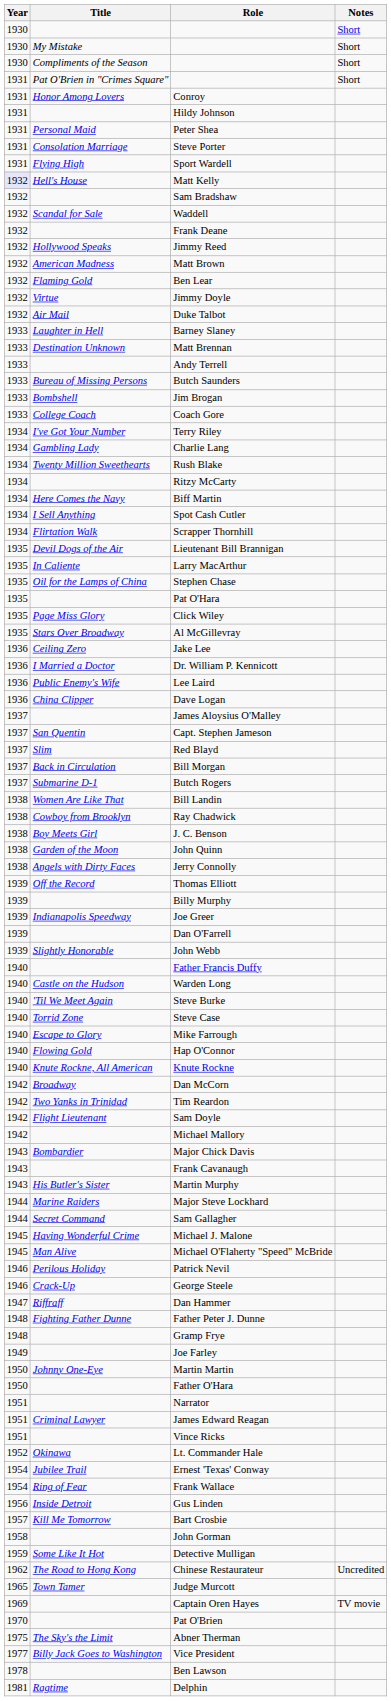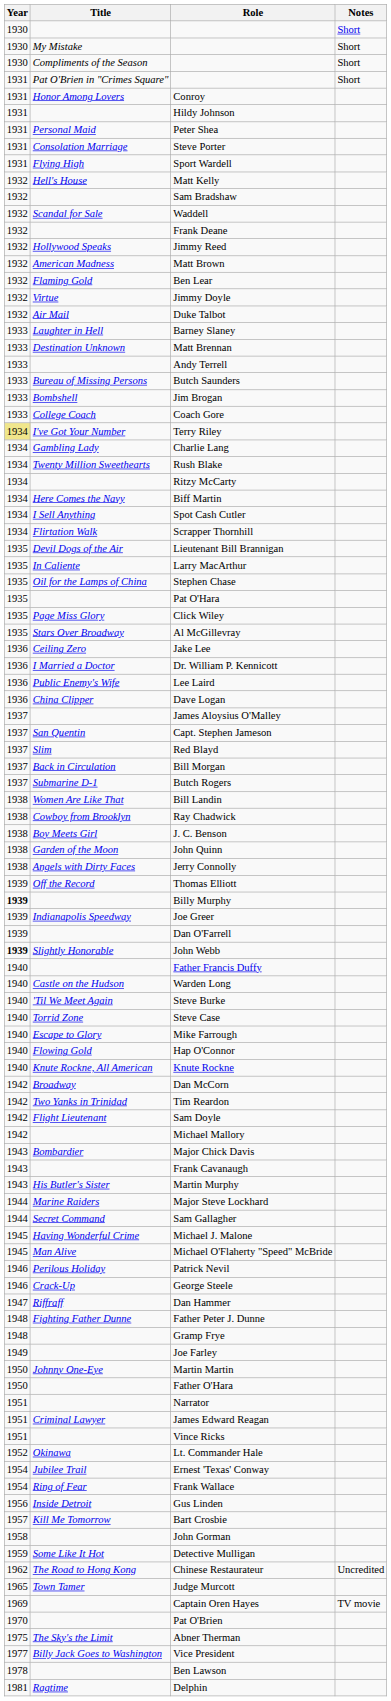(17, 180) lavender background -> (17, 180) no background
(17, 431) no background -> (17, 431) khaki background
(17, 900) normal -> (17, 900) bold
(17, 950) normal -> (17, 950) bold
